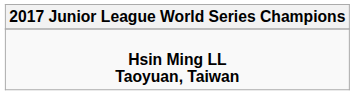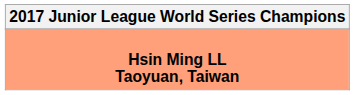(177, 68) no background -> (177, 68) lightsalmon background
